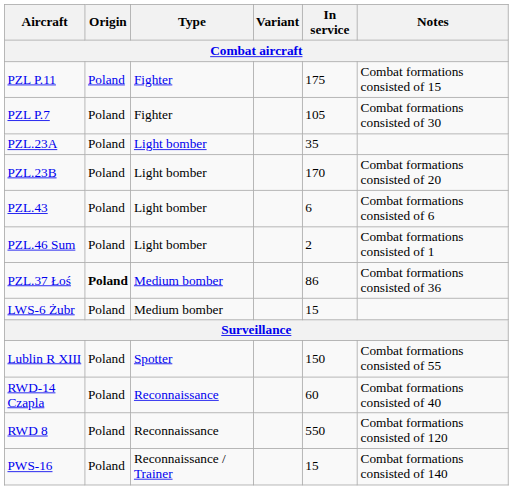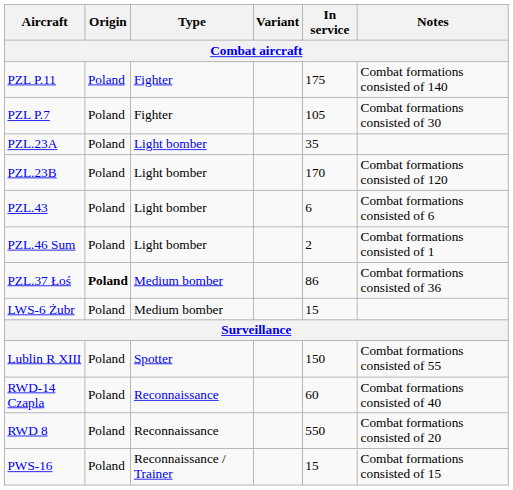(412, 79) Combat formations consisted of 15 -> (412, 79) Combat formations consisted of 140
(412, 172) Combat formations consisted of 20 -> (412, 172) Combat formations consisted of 120
(412, 430) Combat formations consisted of 120 -> (412, 430) Combat formations consisted of 20
(412, 466) Combat formations consisted of 140 -> (412, 466) Combat formations consisted of 15
